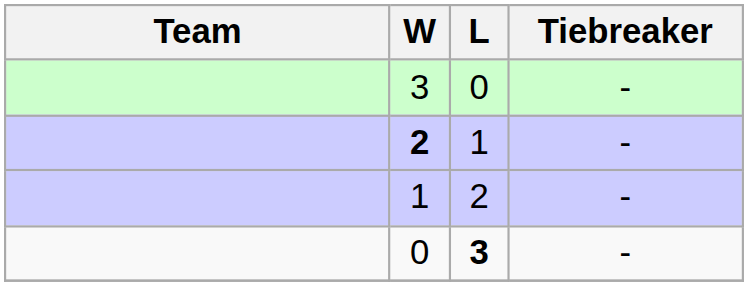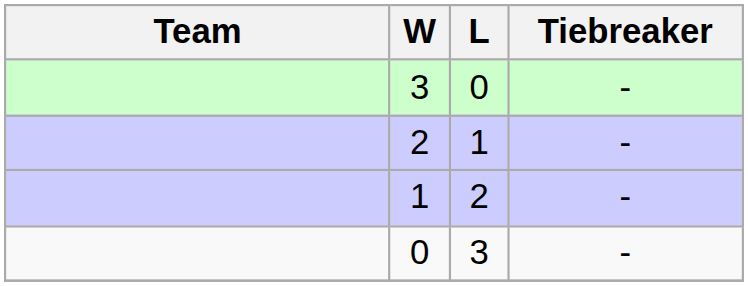(420, 142) bold -> (420, 142) normal
(479, 252) bold -> (479, 252) normal
